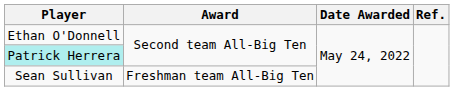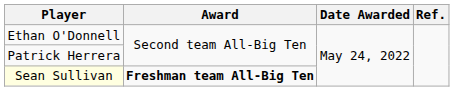(64, 55) paleturquoise background -> (64, 55) no background
(64, 76) no background -> (64, 76) lightyellow background
(220, 76) normal -> (220, 76) bold
